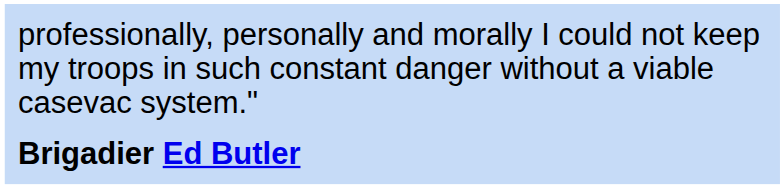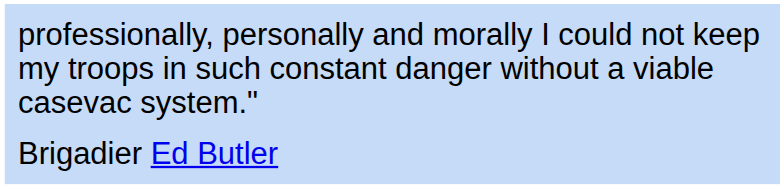(159, 153) bold -> (148, 153) normal
